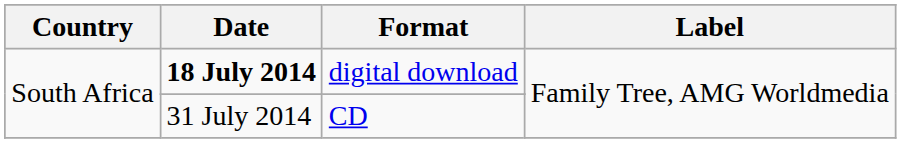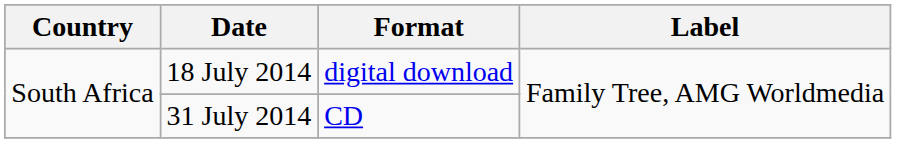(241, 71) bold -> (239, 71) normal
